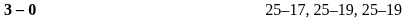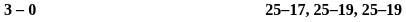(334, 9) normal -> (334, 9) bold
